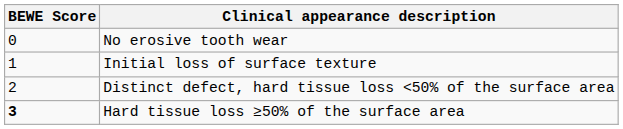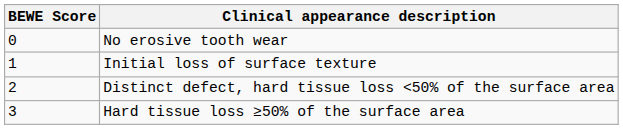(12, 112) bold -> (12, 112) normal
